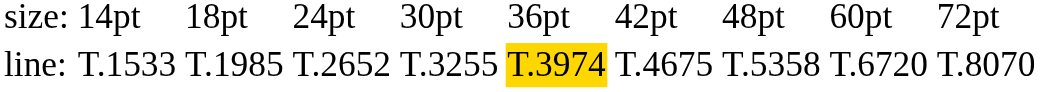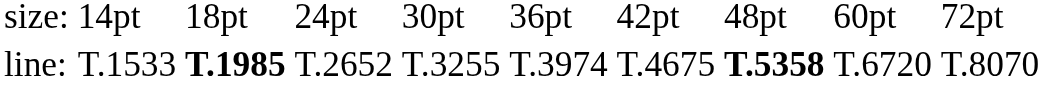(234, 64) normal -> (235, 64) bold
(557, 64) gold background -> (558, 64) no background
(771, 64) normal -> (774, 64) bold
